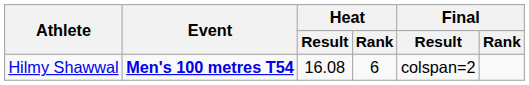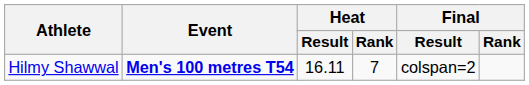(325, 68) 16.08 -> (325, 68) 16.11
(375, 68) 6 -> (375, 68) 7
